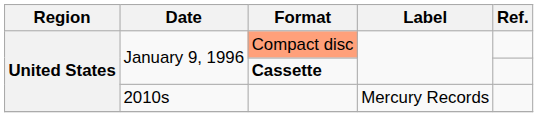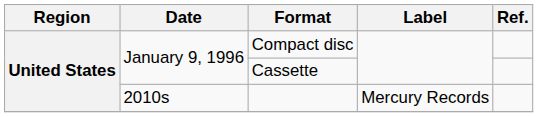(303, 44) lightsalmon background -> (303, 44) no background
(287, 71) bold -> (285, 71) normal
